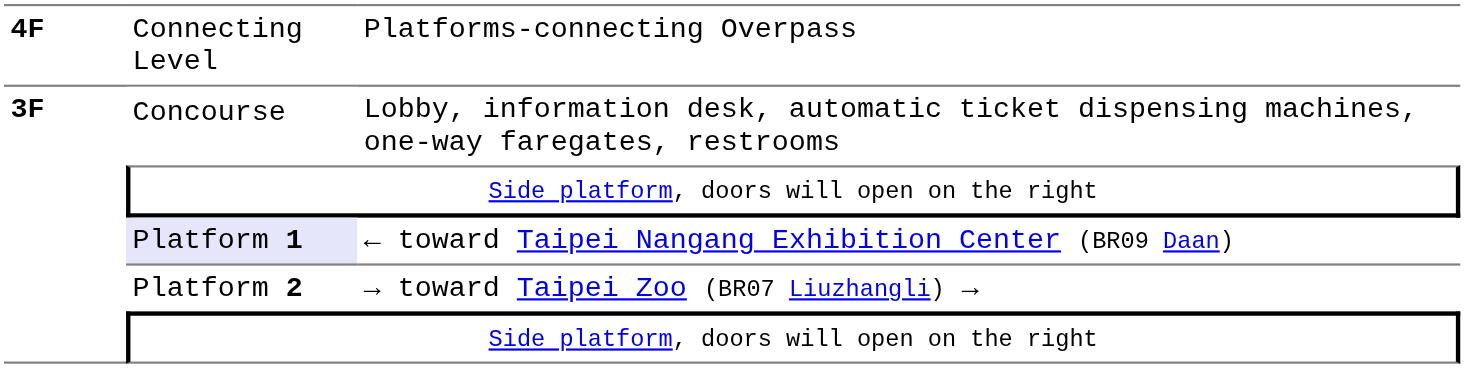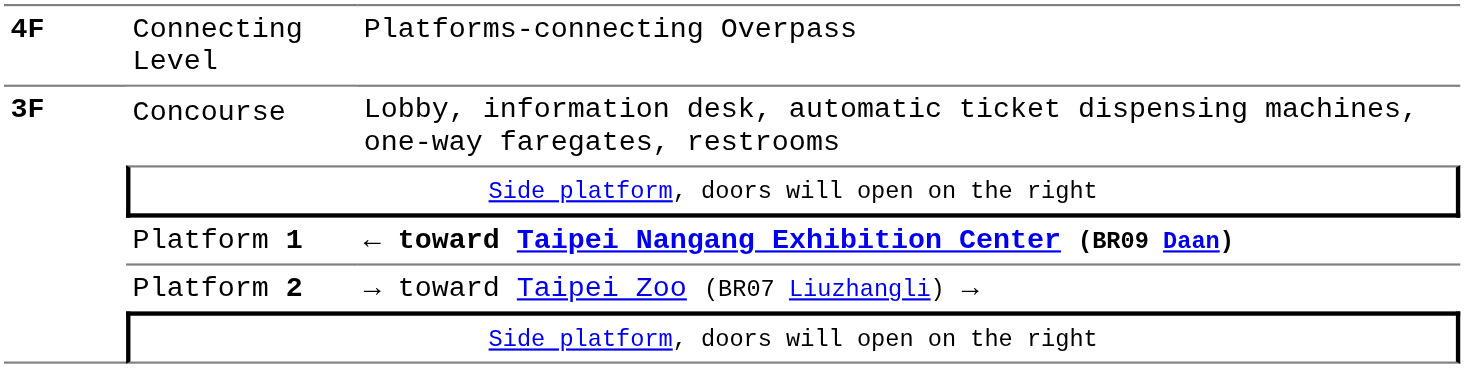(218, 241) lavender background -> (218, 241) no background
(799, 241) normal -> (799, 241) bold
